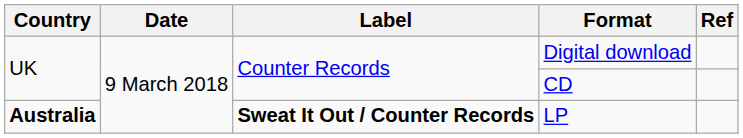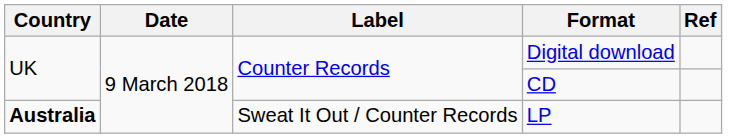(386, 116) bold -> (377, 116) normal
